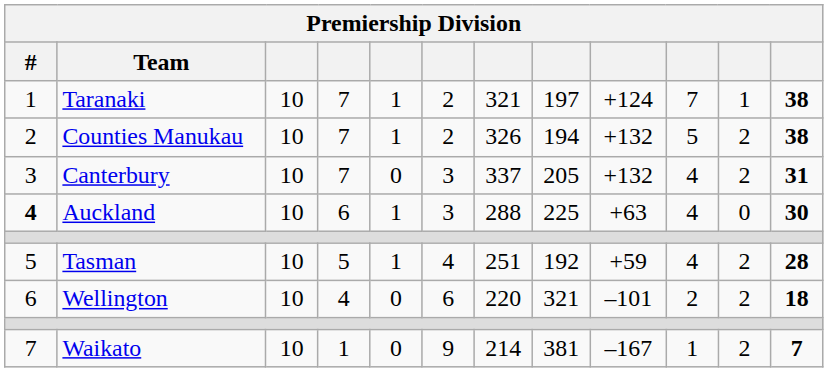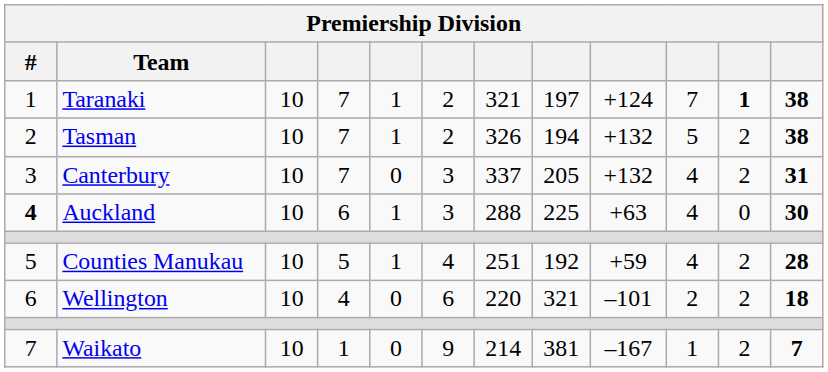(744, 99) normal -> (744, 99) bold
(153, 136) Counties Manukau -> (99, 136) Tasman
(99, 261) Tasman -> (153, 261) Counties Manukau
